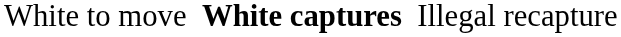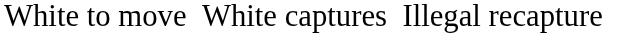(302, 16) bold -> (294, 16) normal
